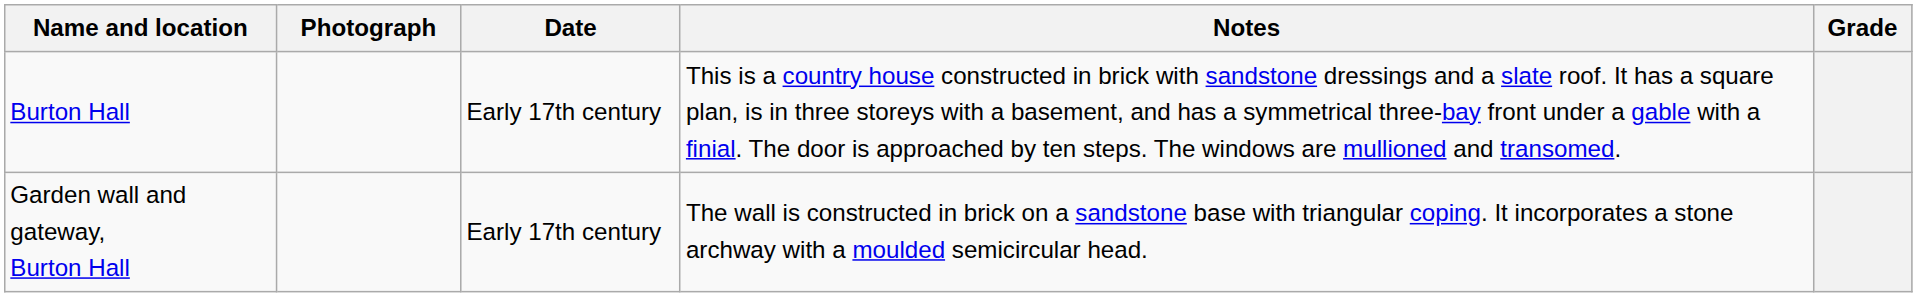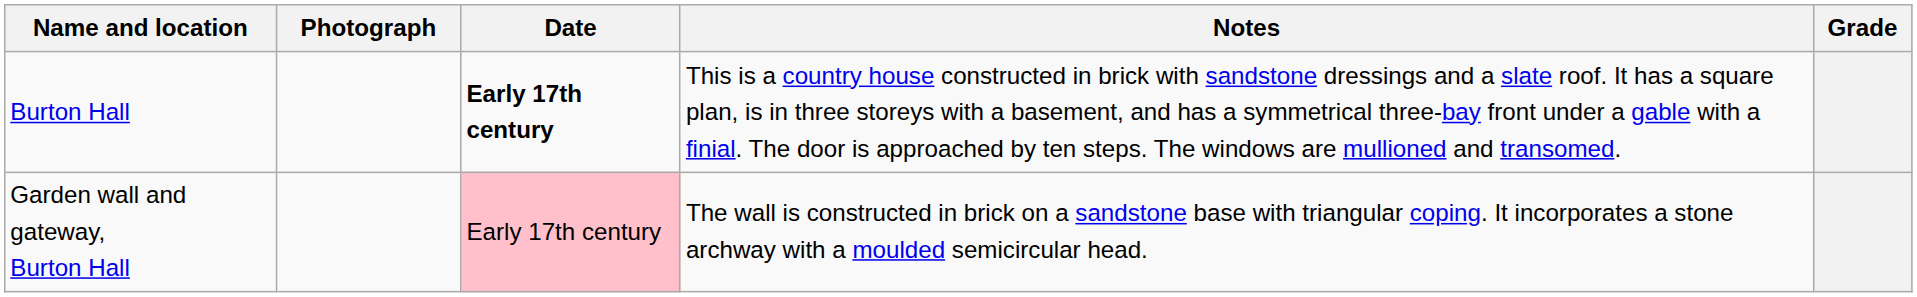(564, 111) normal -> (524, 111) bold
(564, 231) no background -> (564, 231) pink background
